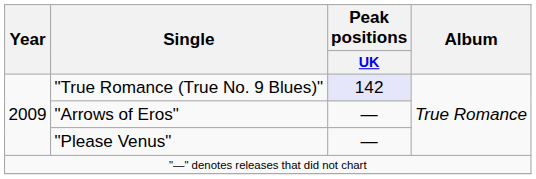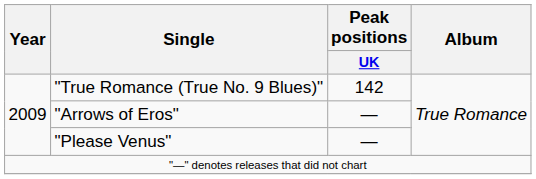(369, 87) lavender background -> (369, 87) no background
